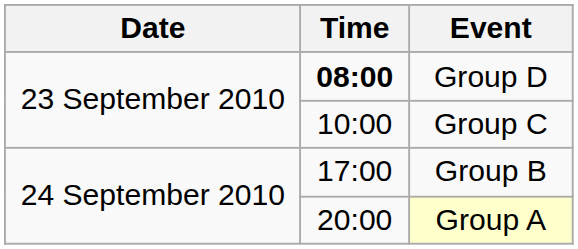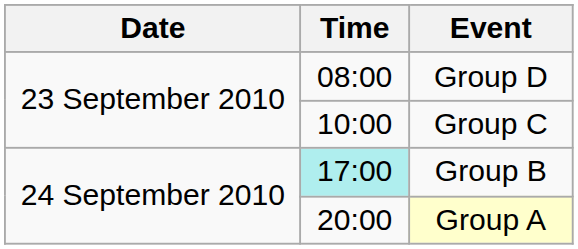(355, 76) bold -> (355, 76) normal
(355, 171) no background -> (355, 171) paleturquoise background
